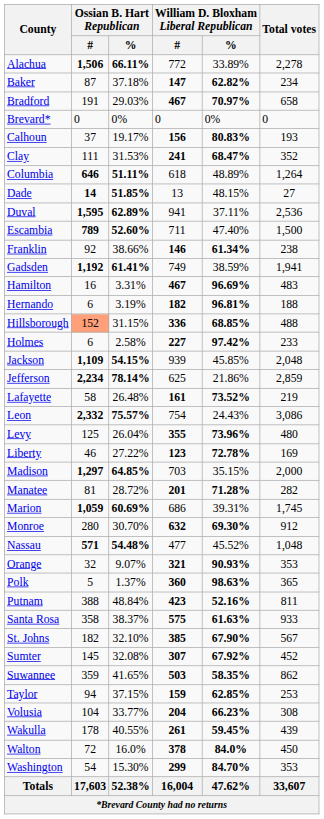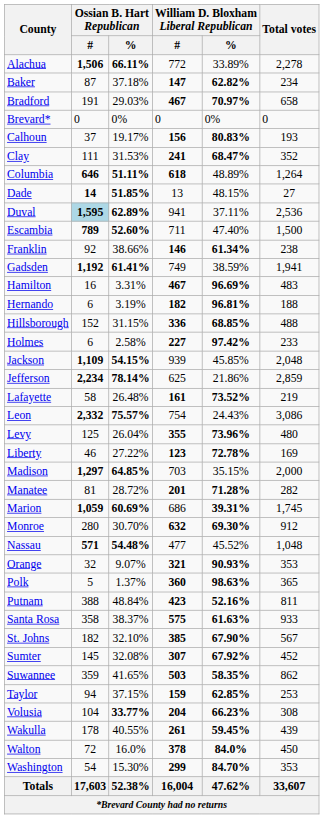(177, 175) normal -> (177, 175) bold
(90, 212) no background -> (90, 212) lightblue background
(90, 323) lightsalmon background -> (90, 323) no background
(231, 508) normal -> (231, 508) bold
(131, 712) normal -> (131, 712) bold
